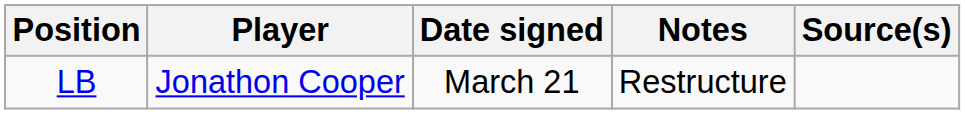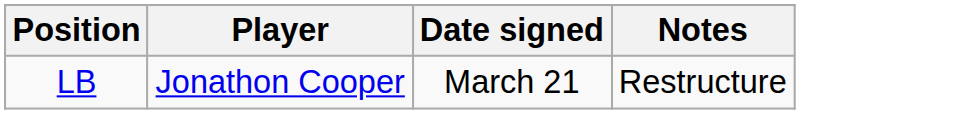- column: (877, 30)
